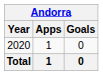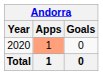(49, 45) no background -> (49, 45) lightsalmon background
